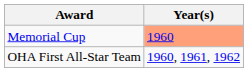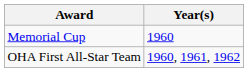(160, 36) lightsalmon background -> (160, 36) no background
